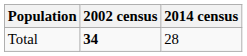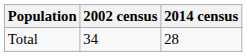(91, 39) bold -> (91, 39) normal
